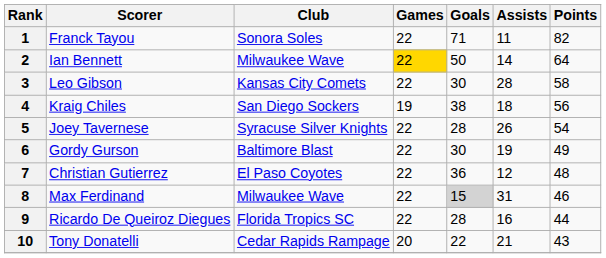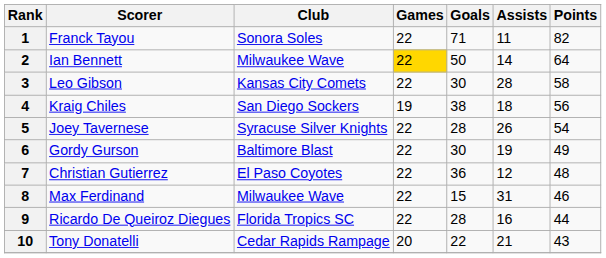(458, 196) lightgrey background -> (458, 196) no background
